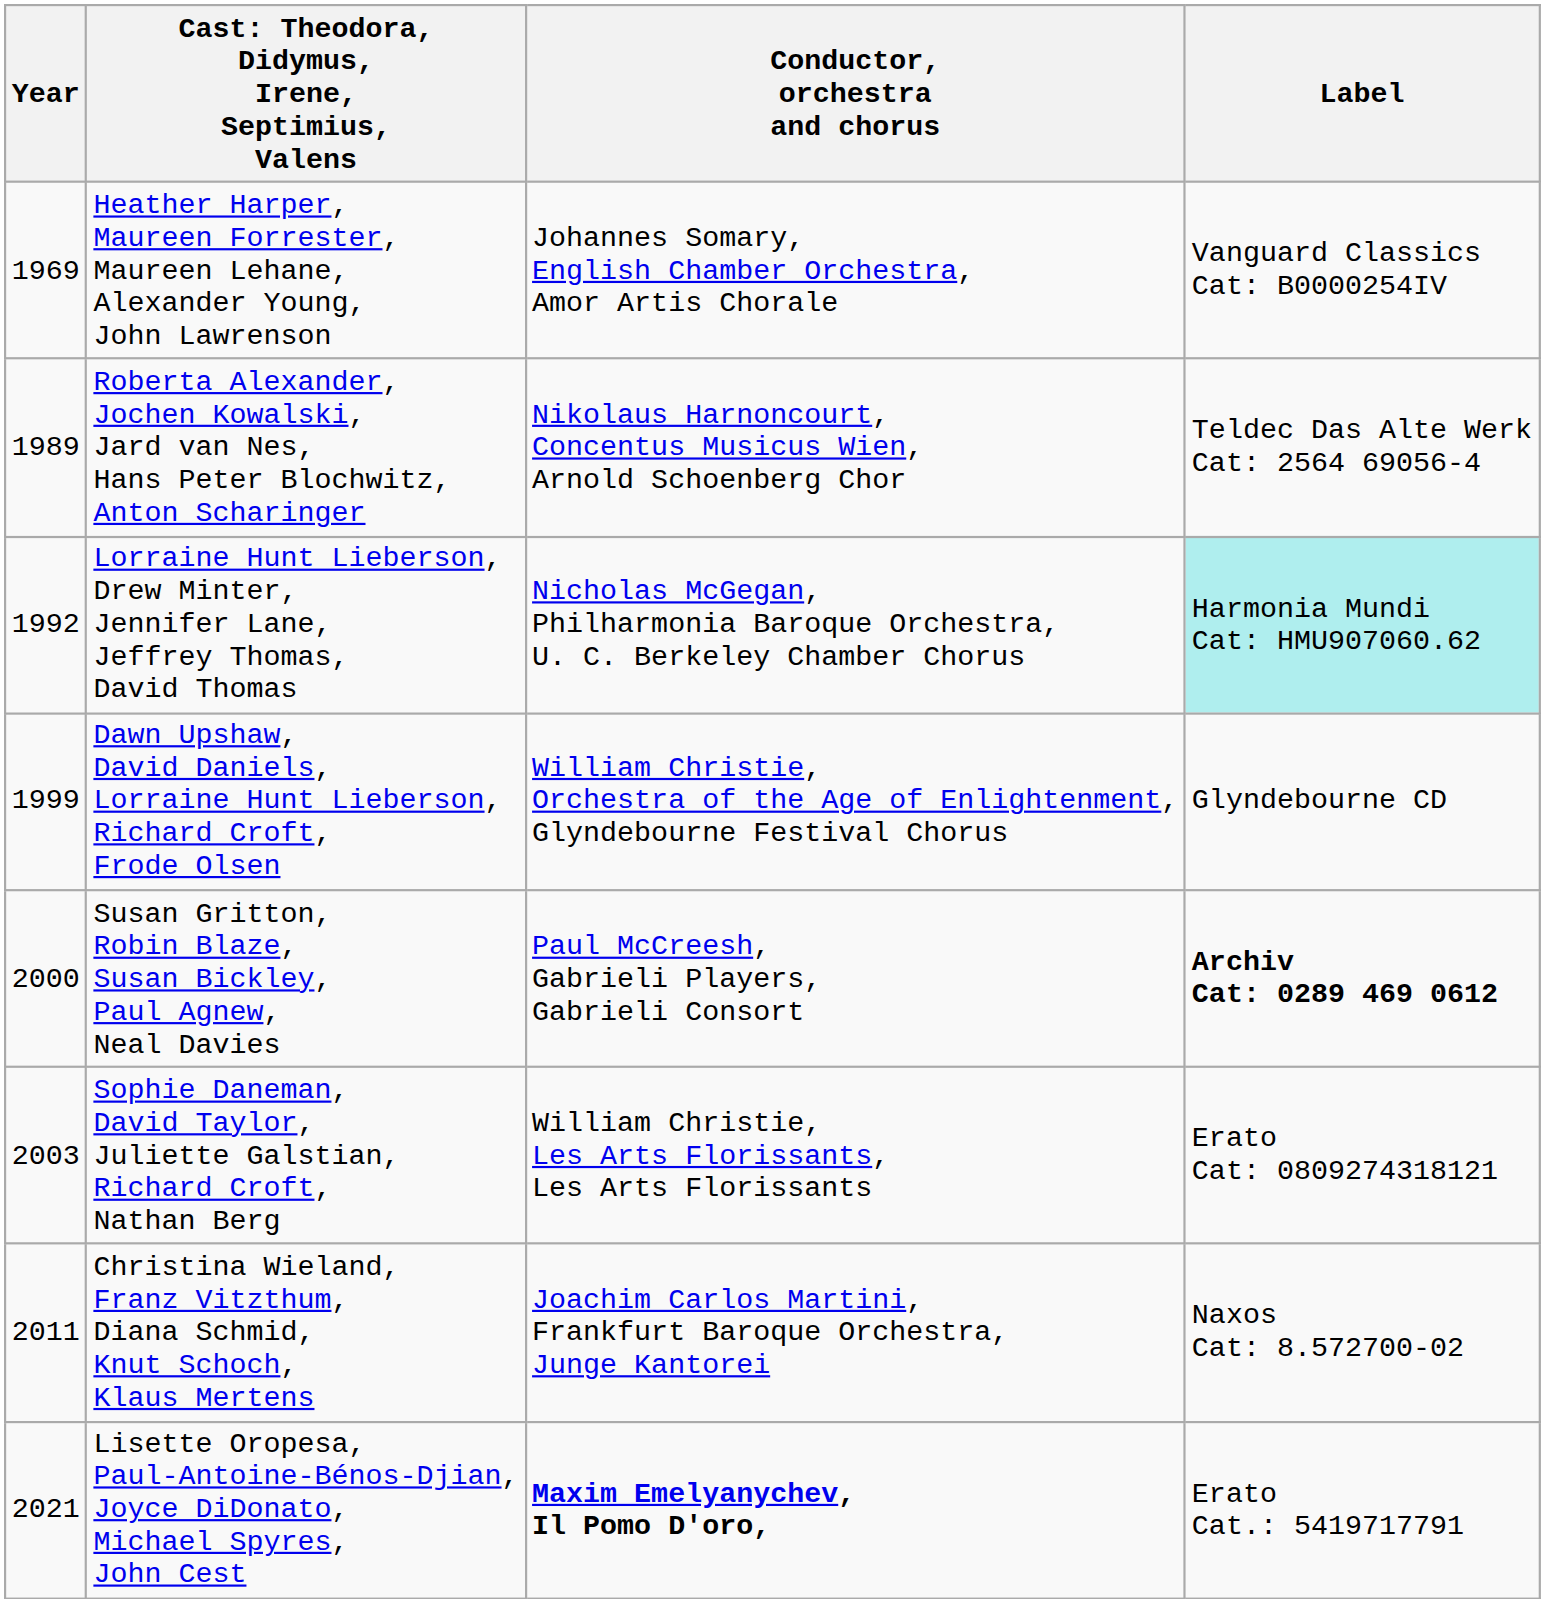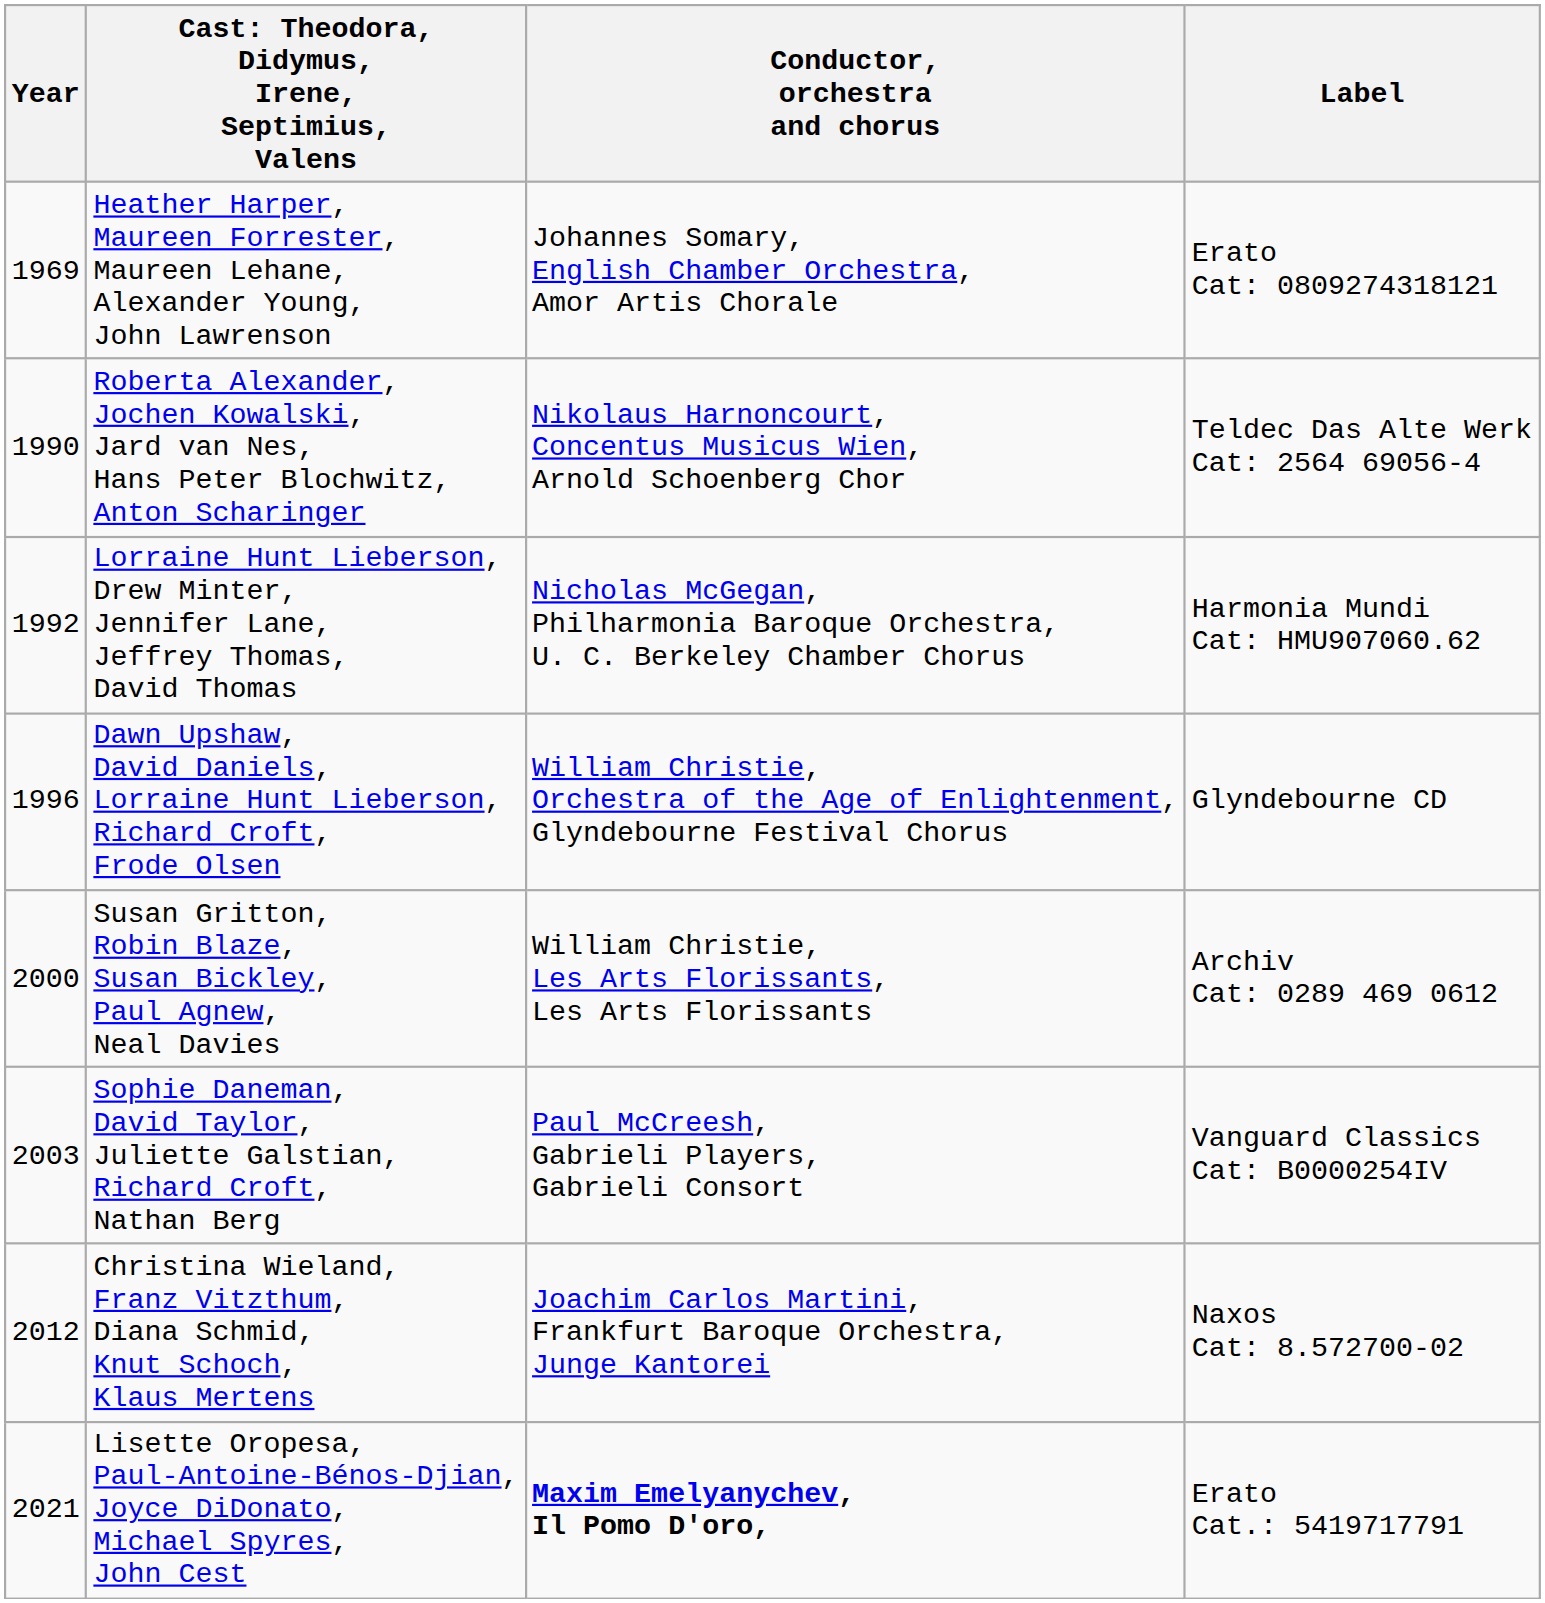(1336, 271) Vanguard Classics Cat: B0000254IV -> (1345, 271) Erato Cat: 0809274318121
(46, 448) 1989 -> (46, 448) 1990
(1336, 625) paleturquoise background -> (1336, 625) no background
(46, 802) 1999 -> (46, 802) 1996
(677, 979) Paul McCreesh, Gabrieli Players, Gabrieli Consort -> (711, 979) William Christie, Les Arts Florissants, Les Arts Florissants
(1345, 979) bold -> (1345, 979) normal
(711, 1156) William Christie, Les Arts Florissants, Les Arts Florissants -> (677, 1156) Paul McCreesh, Gabrieli Players, Gabrieli Consort
(1345, 1156) Erato Cat: 0809274318121 -> (1336, 1156) Vanguard Classics Cat: B0000254IV
(46, 1333) 2011 -> (46, 1333) 2012
